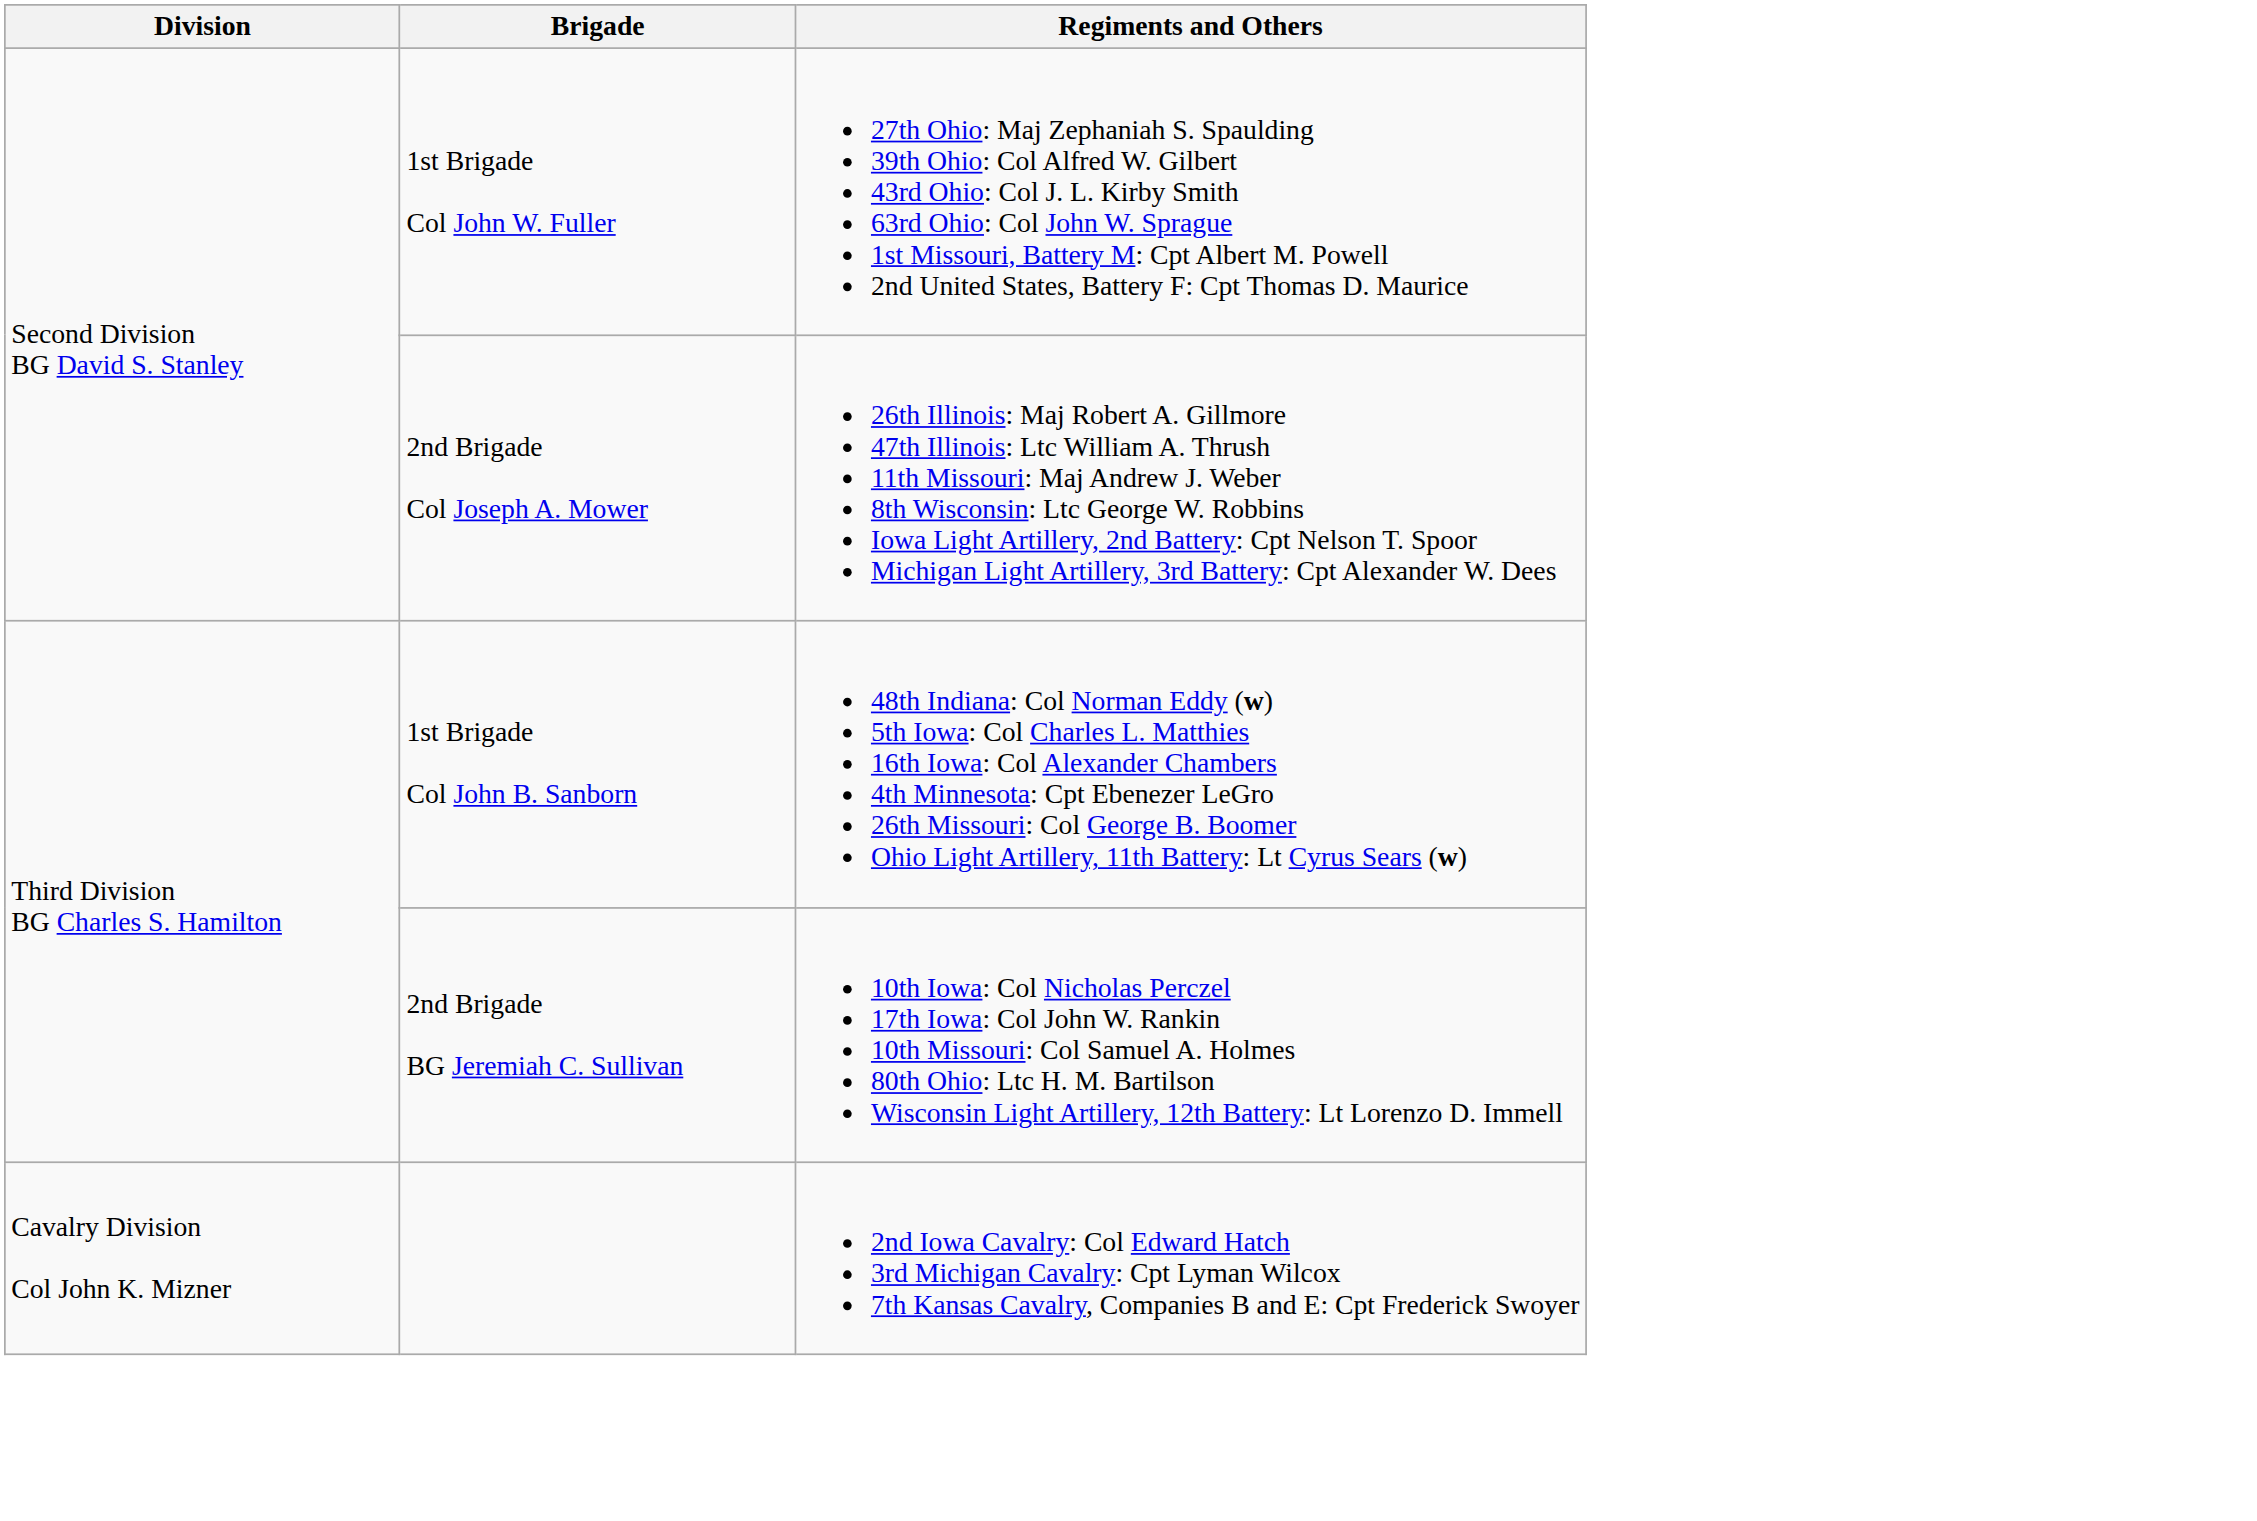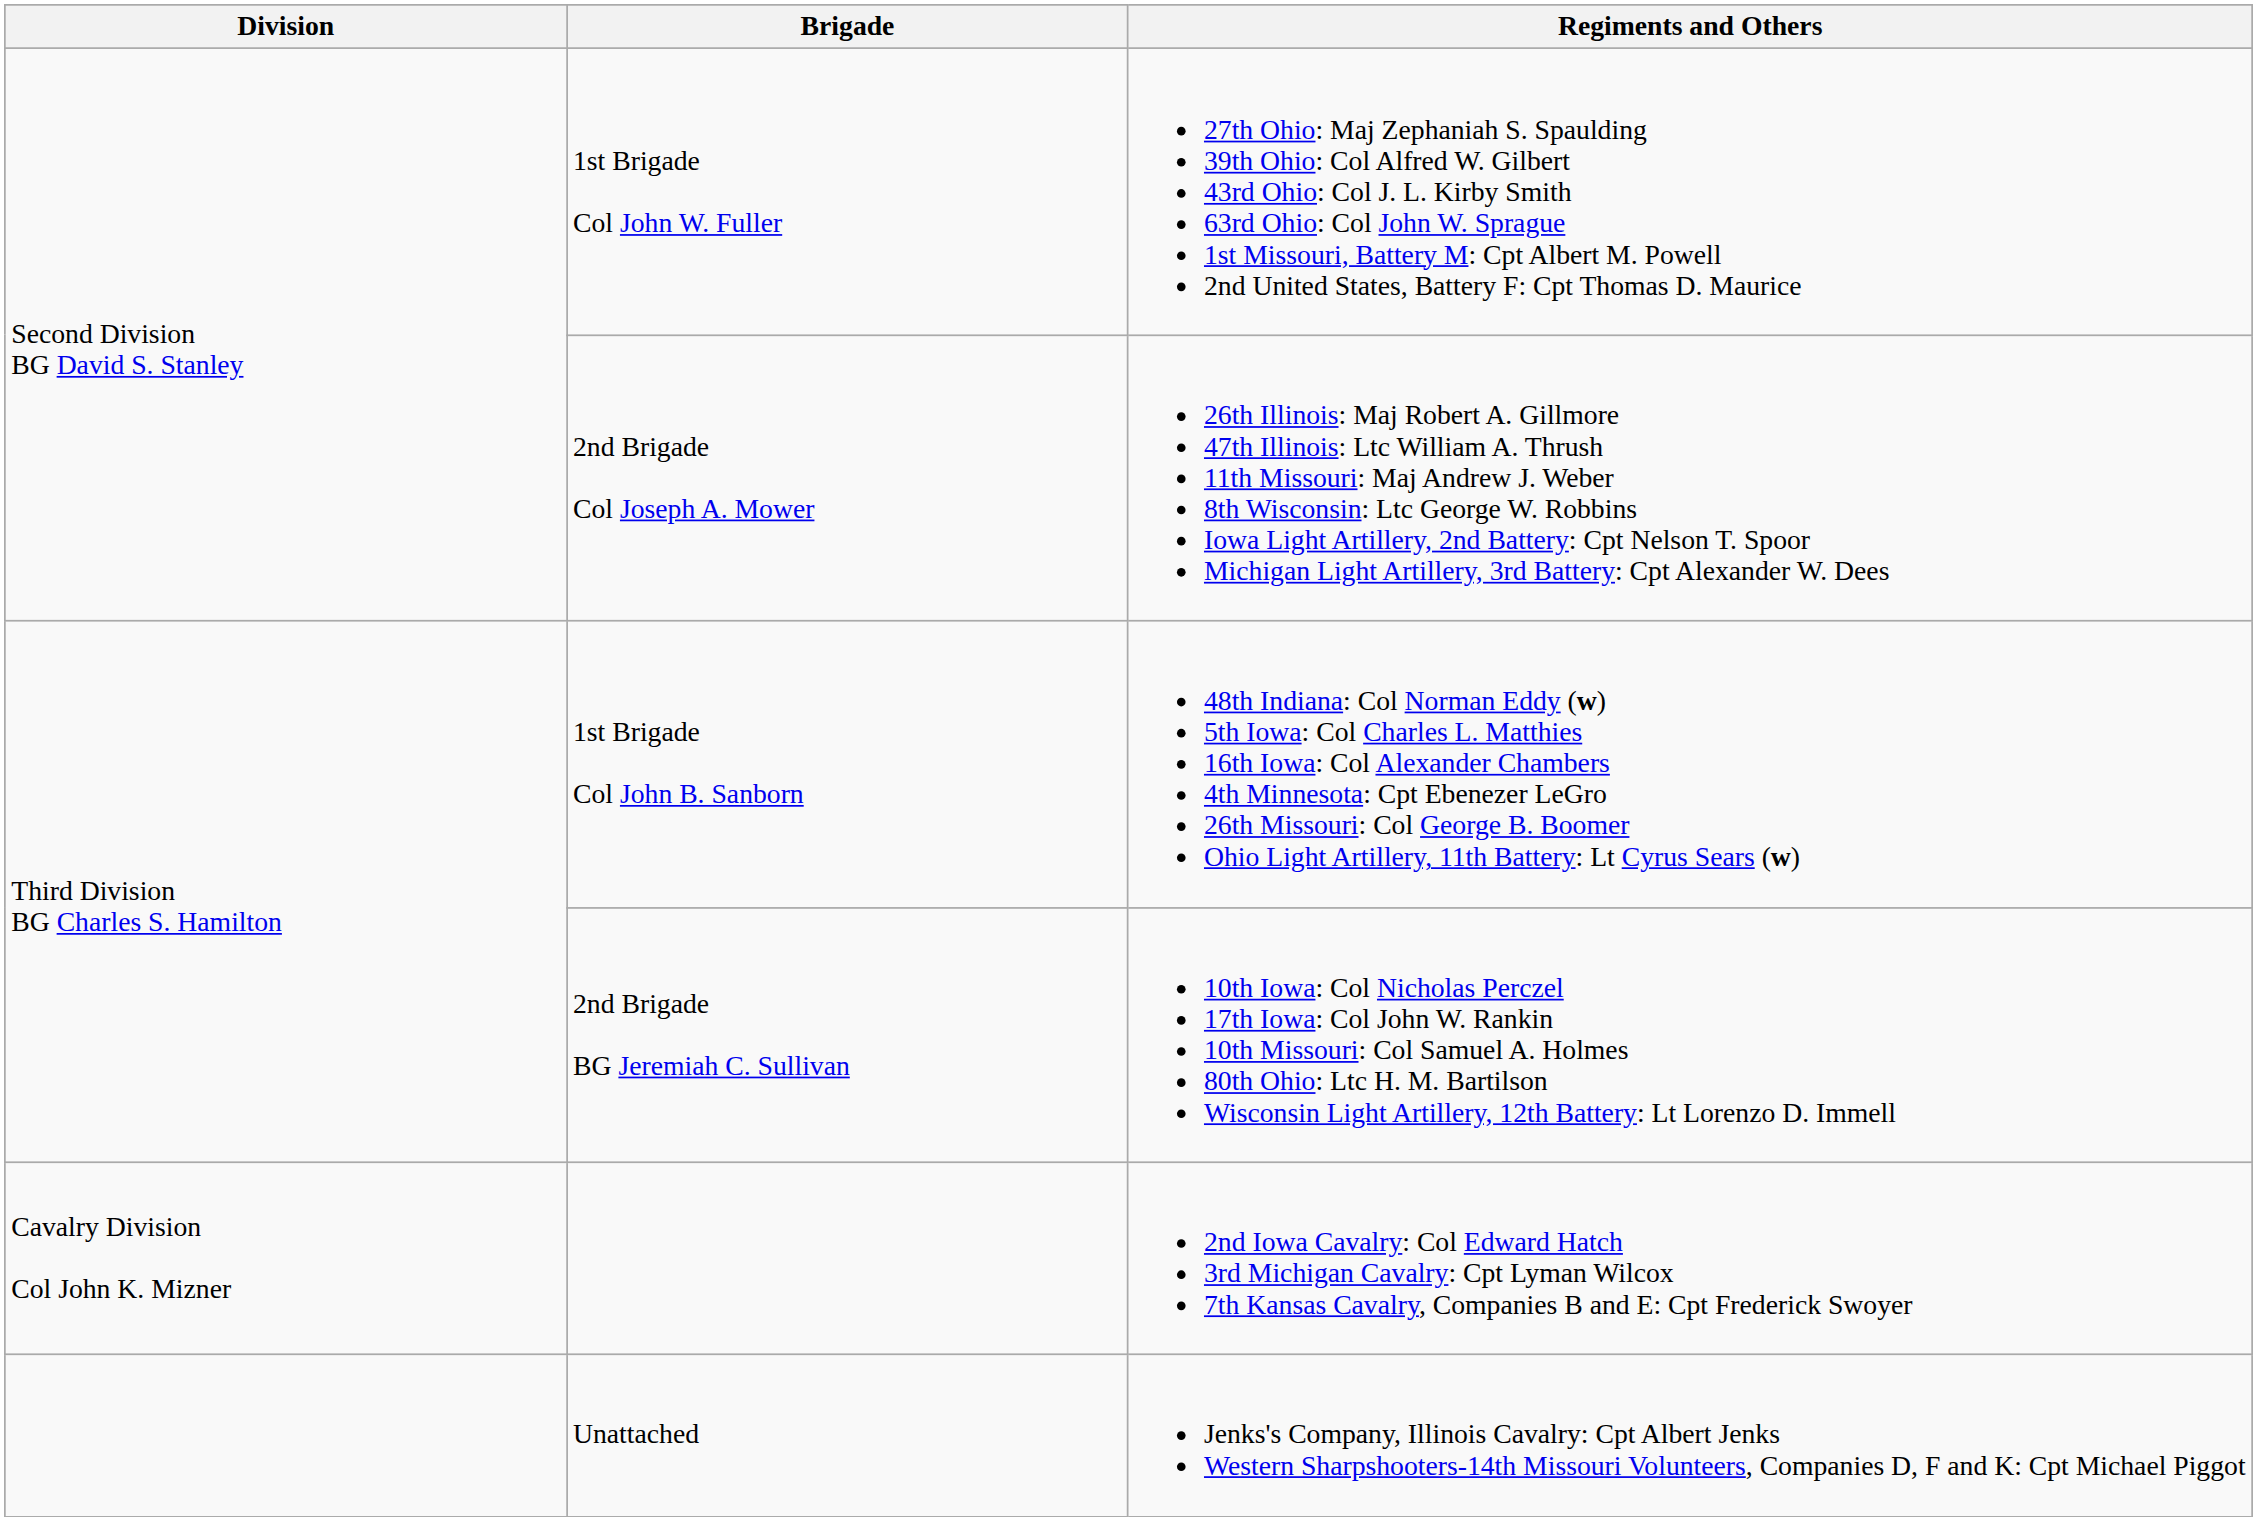+ row: (636, 1435)
